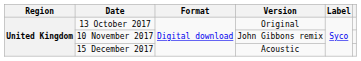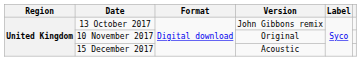(280, 24) Original -> (280, 24) John Gibbons remix
(280, 37) John Gibbons remix -> (280, 37) Original
